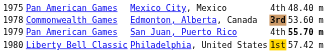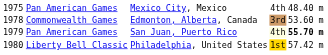(278, 20) bold -> (278, 20) normal
(278, 33) no background -> (278, 33) lightyellow background
